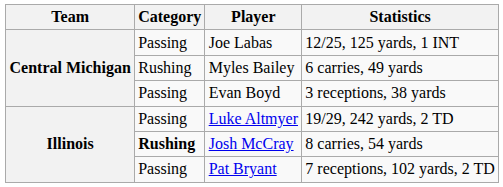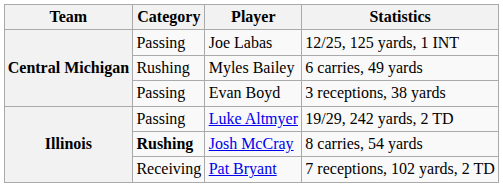(163, 169) Passing -> (169, 169) Receiving
